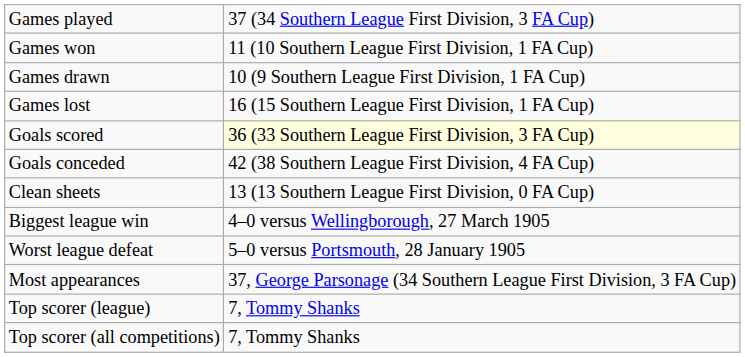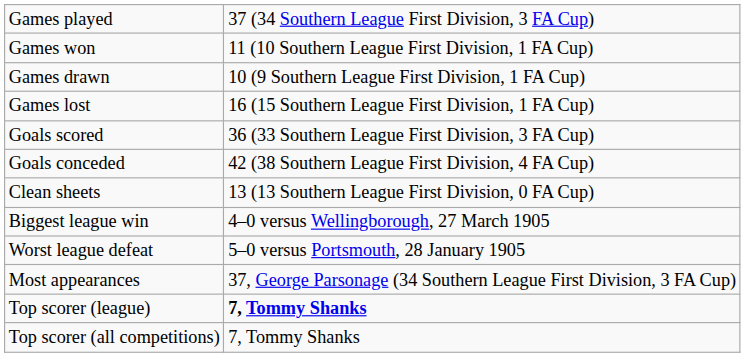(411, 134) lightyellow background -> (411, 134) no background
(294, 308) normal -> (297, 308) bold
